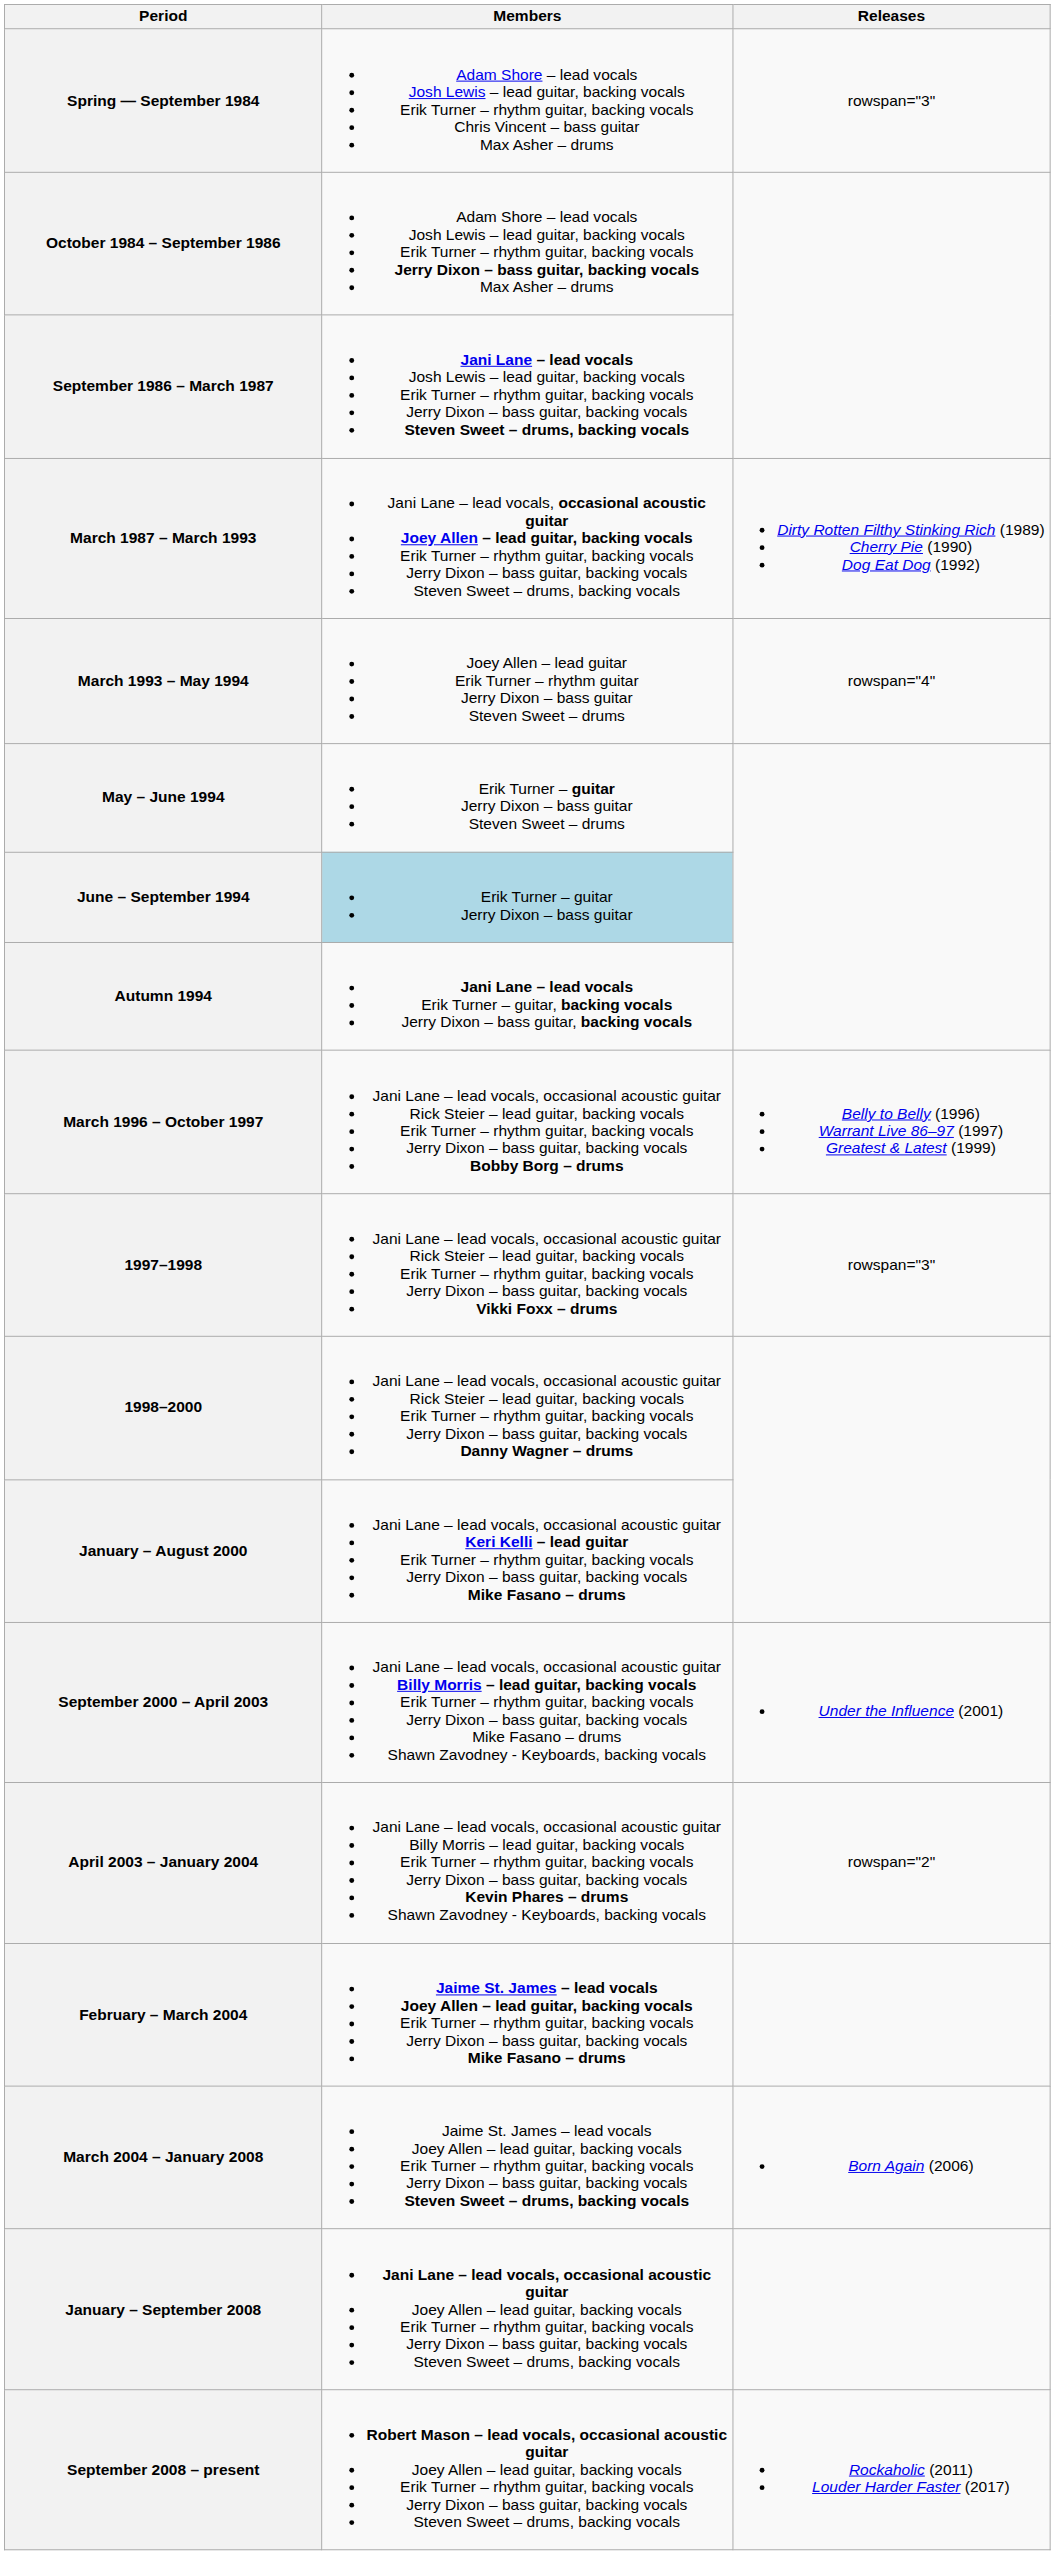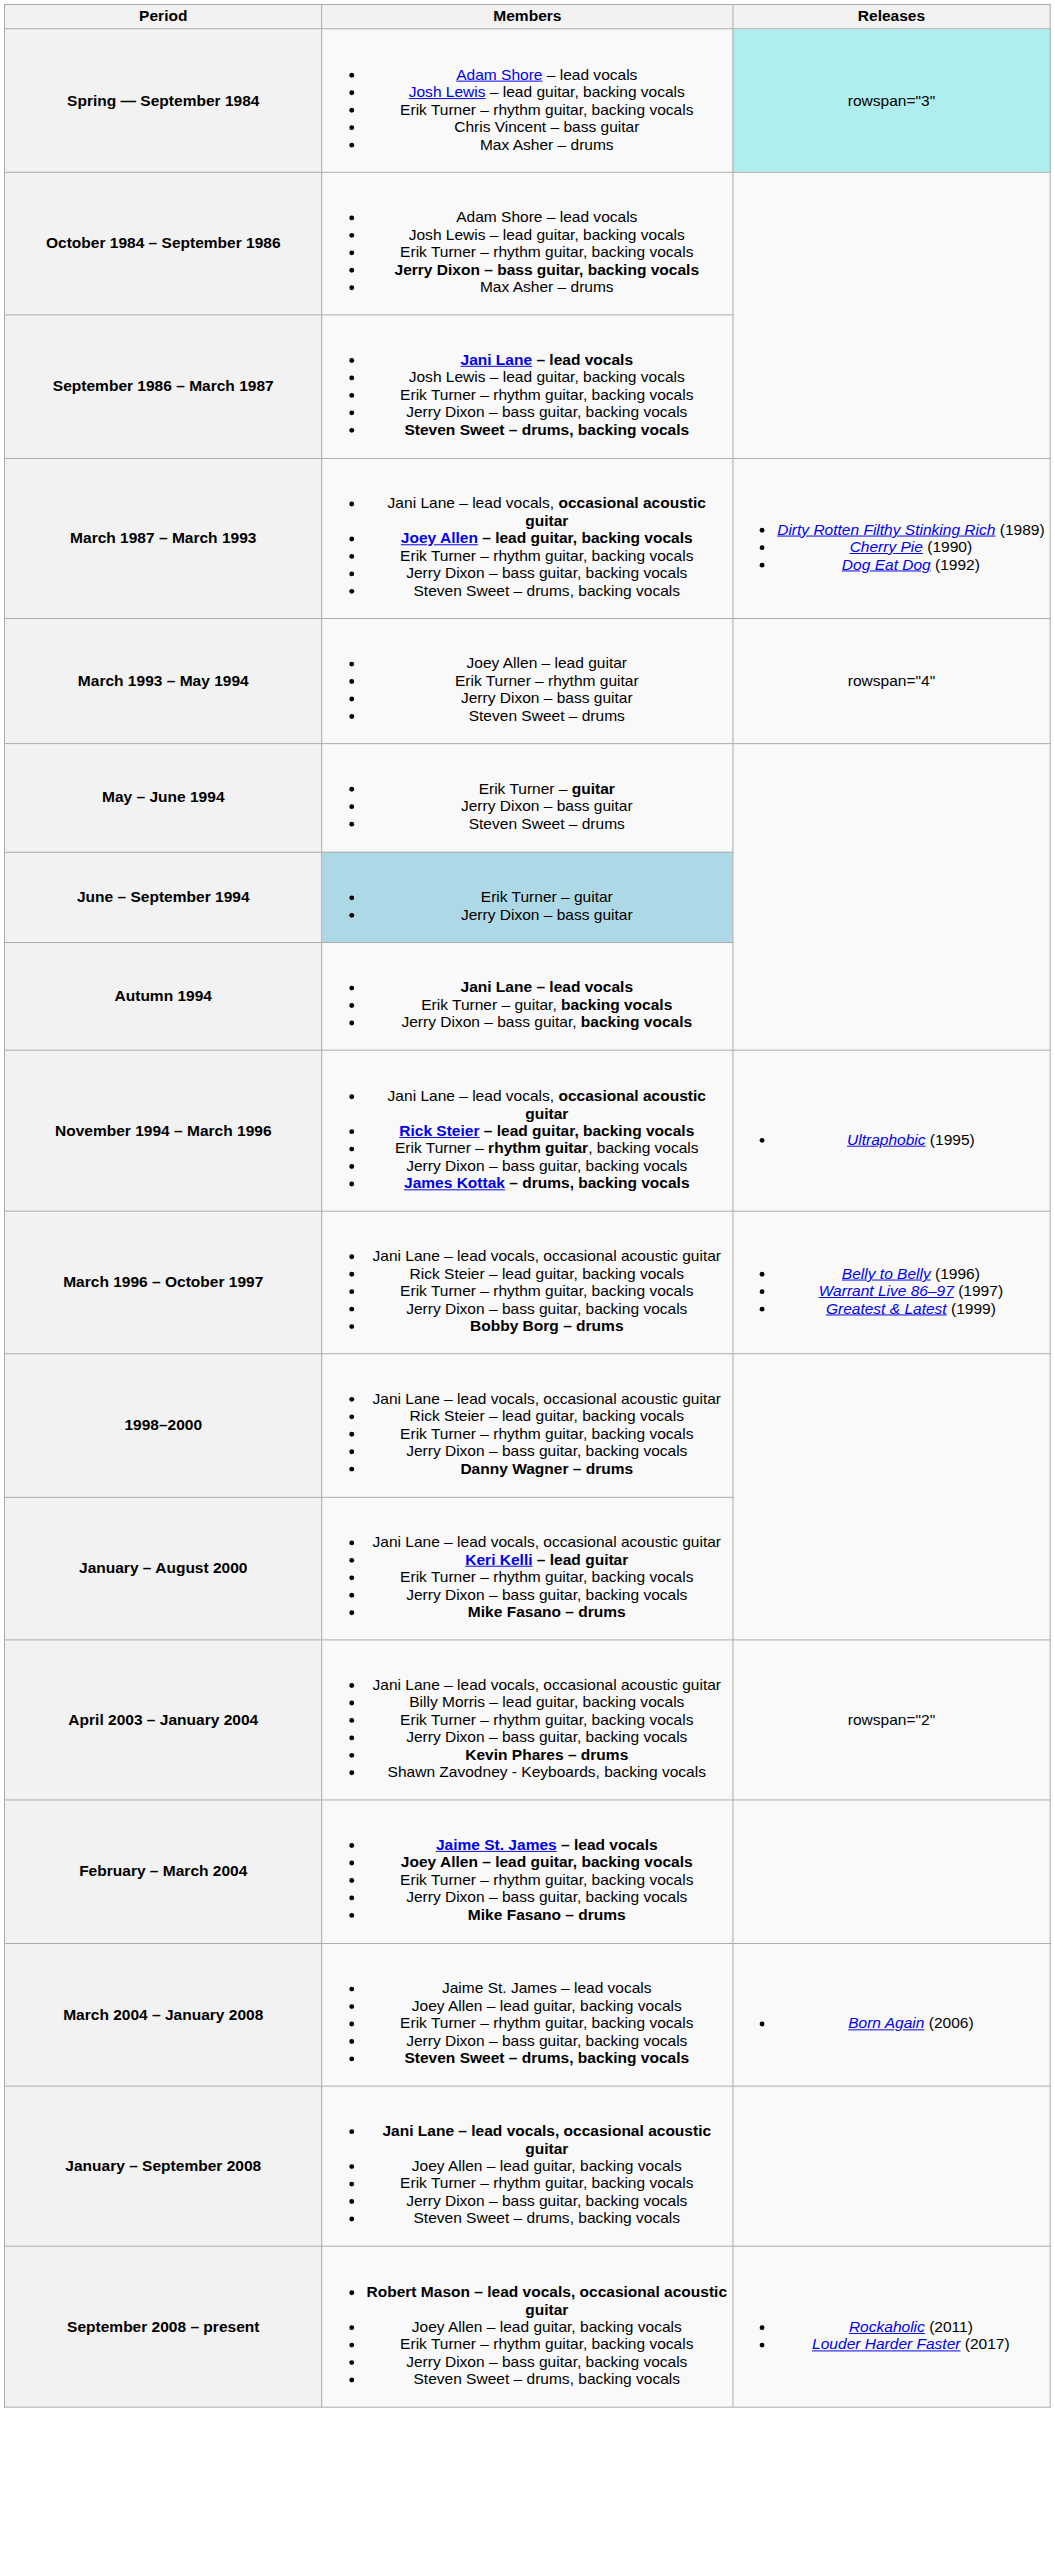(891, 100) no background -> (891, 100) paleturquoise background
+ row: (163, 1130)
- row: (163, 1264)
- row: (163, 1702)
